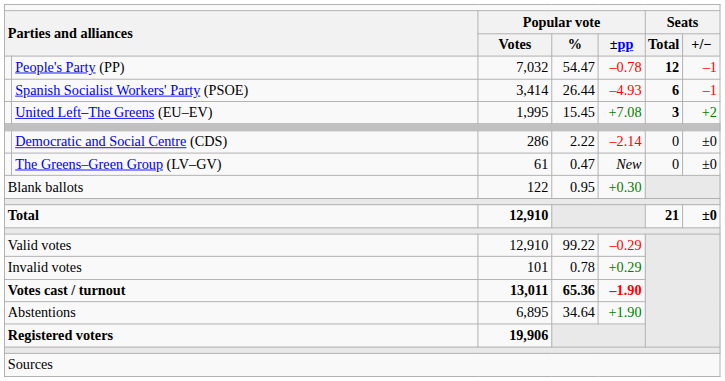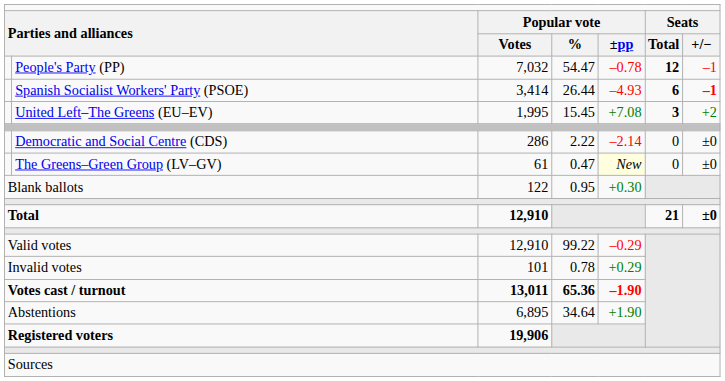(710, 90) normal -> (710, 90) bold
(629, 164) no background -> (629, 164) lightyellow background
